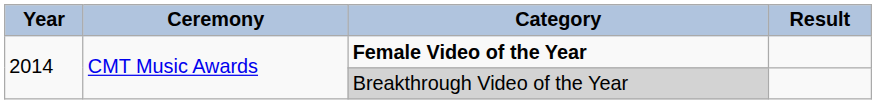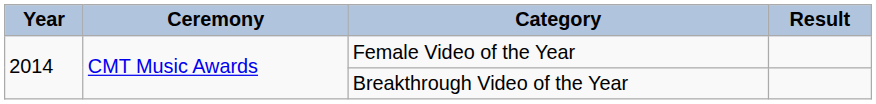(470, 51) bold -> (464, 51) normal
(490, 83) lightgrey background -> (490, 83) no background
